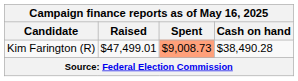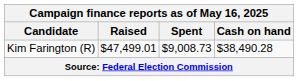(187, 48) lightsalmon background -> (187, 48) no background
